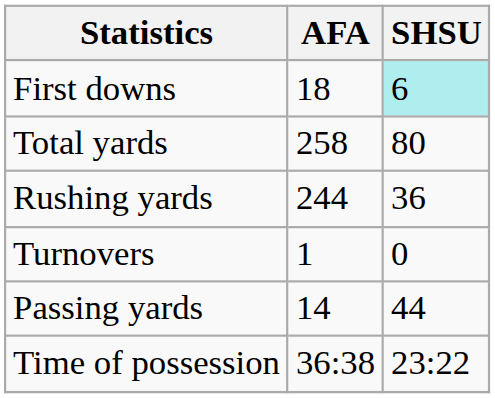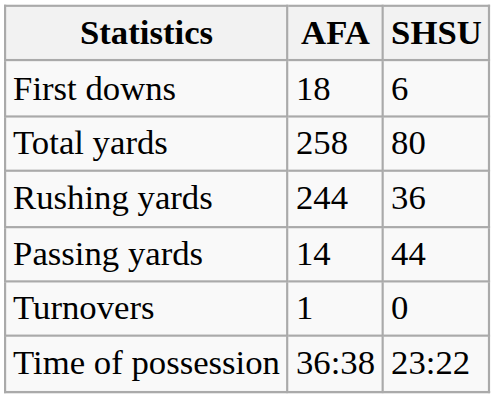(400, 87) paleturquoise background -> (400, 87) no background
rows swapped: (108, 308) <-> (84, 253)
